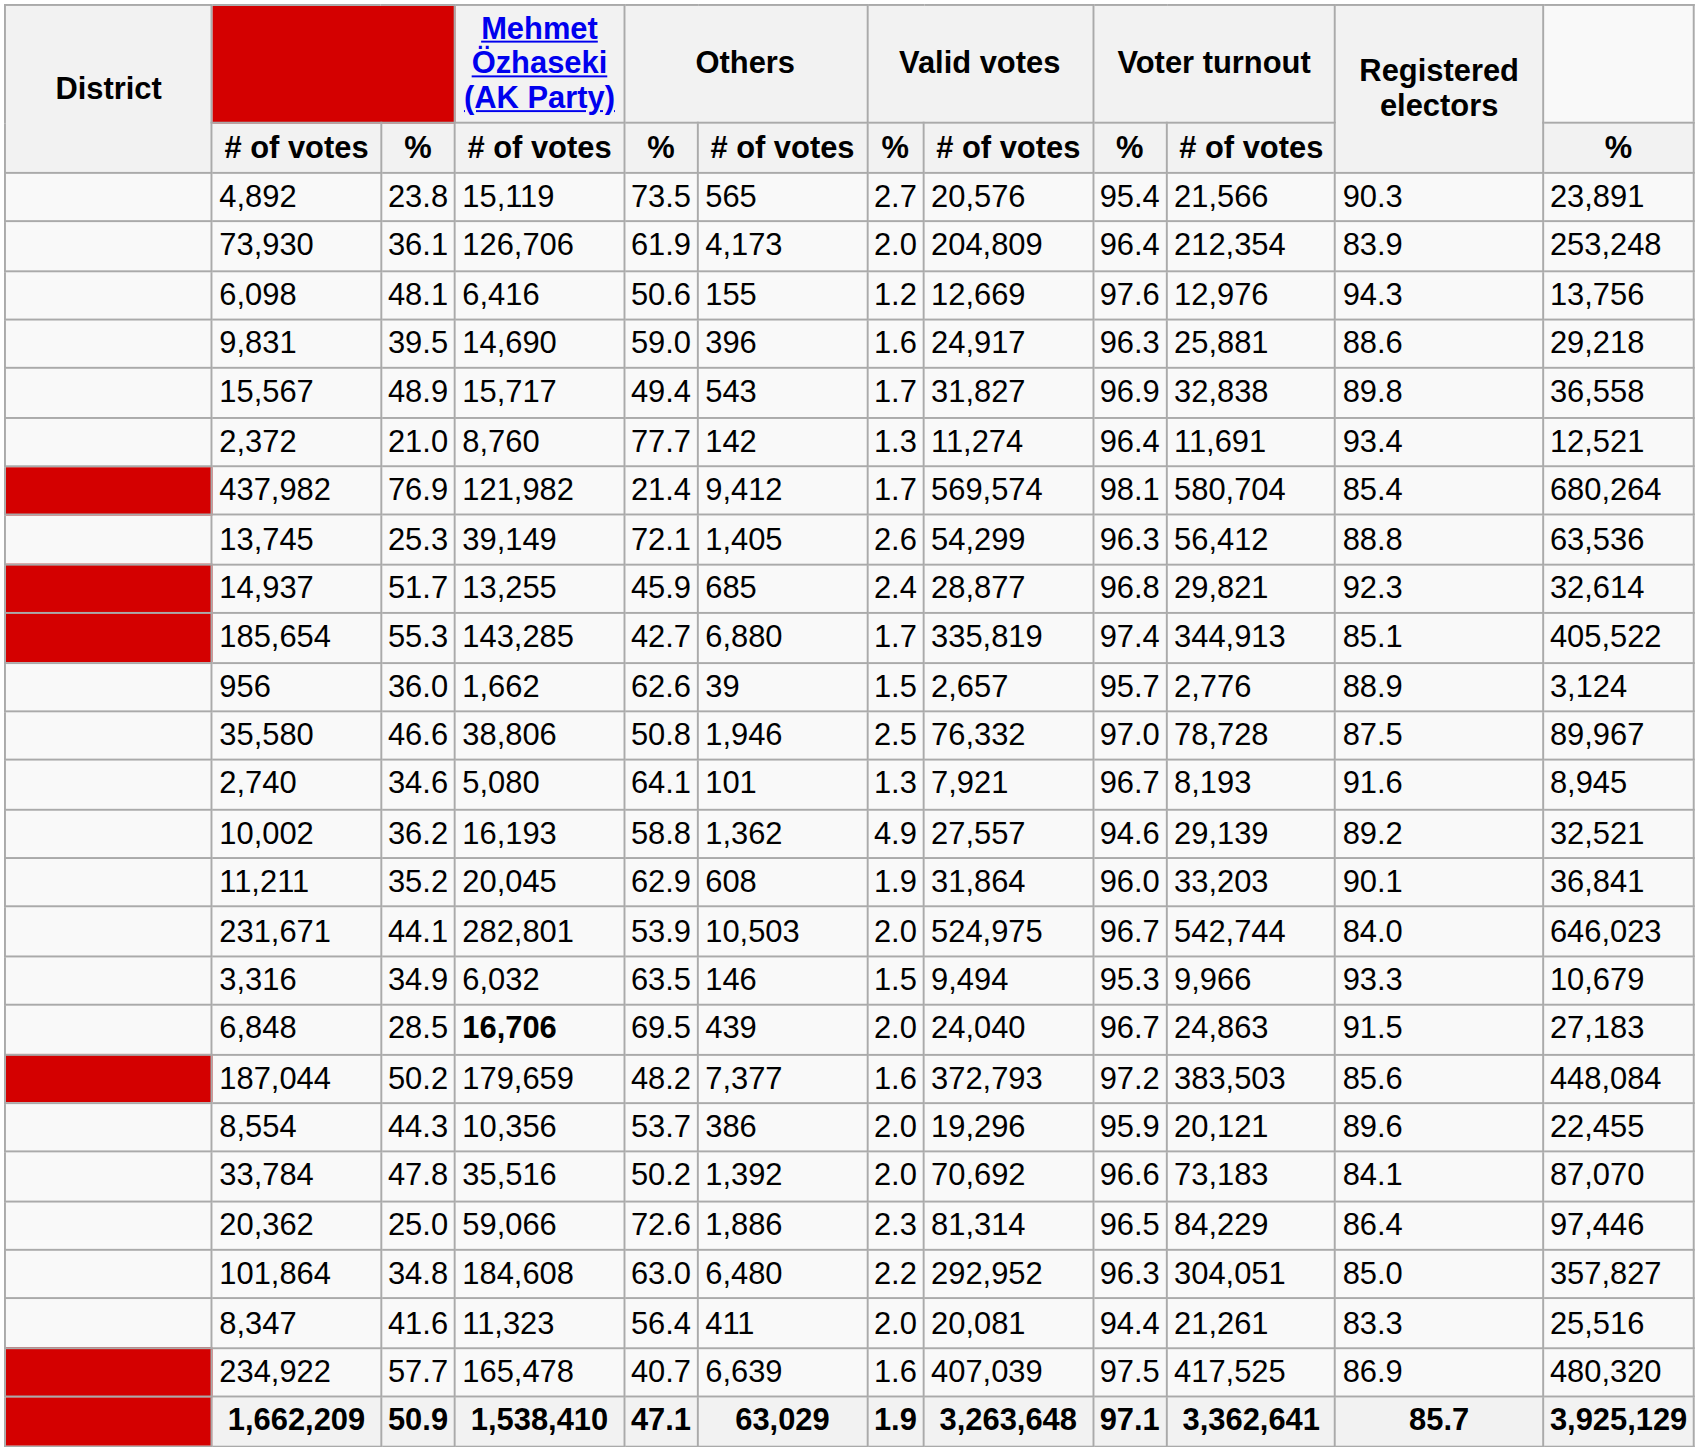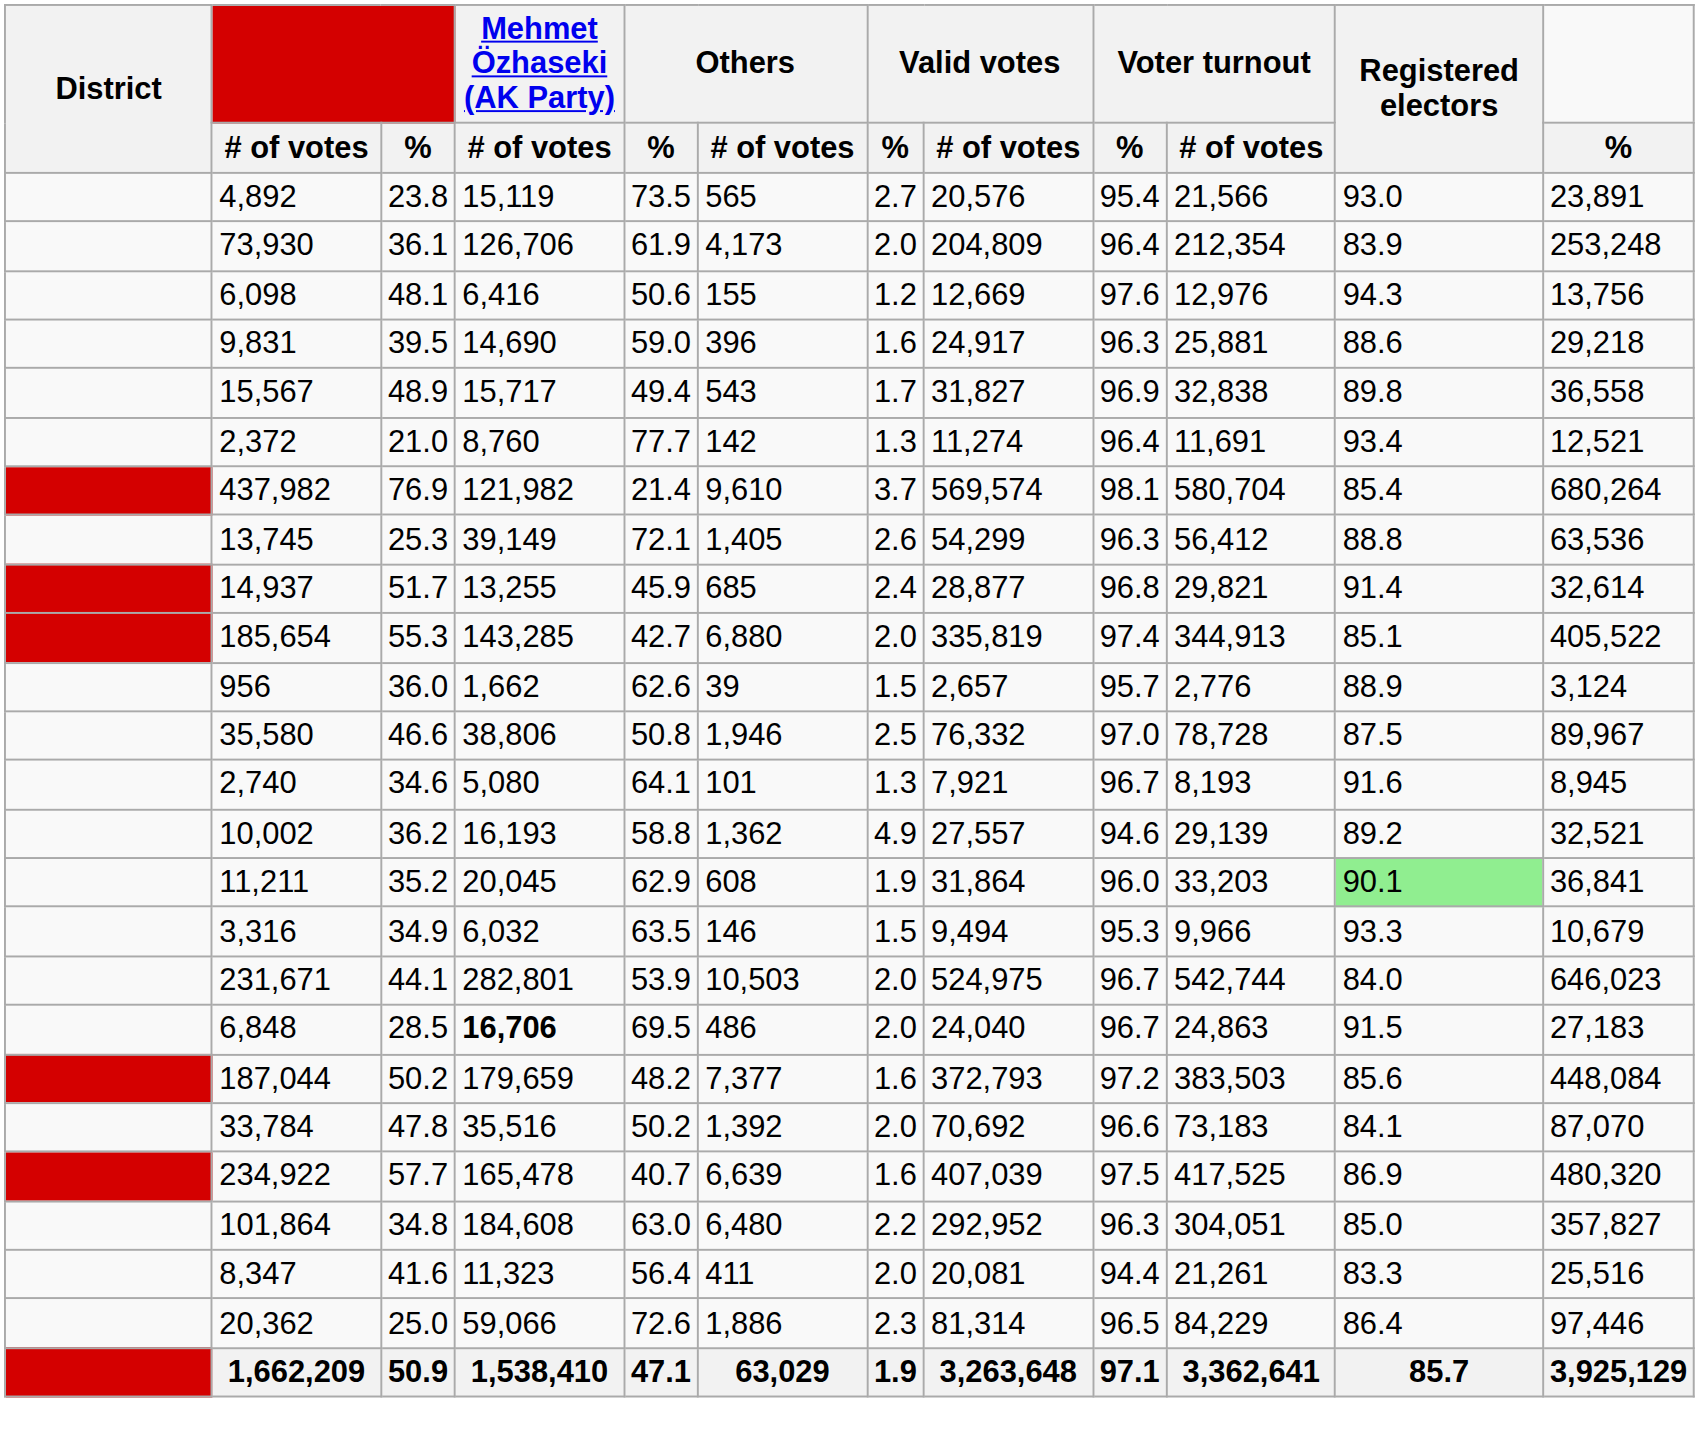(1373, 196) 90.3 -> (1373, 196) 93.0
(744, 490) 9,412 -> (744, 490) 9,610
(895, 490) 1.7 -> (895, 490) 3.7
(1373, 588) 92.3 -> (1373, 588) 91.4
(895, 637) 1.7 -> (895, 637) 2.0
(1373, 882) no background -> (1373, 882) lightgreen background
rows swapped: (258, 979) <-> (275, 931)
(731, 1028) 439 -> (731, 1028) 486
- row: (258, 1126)
rows swapped: (267, 1224) <-> (275, 1371)
